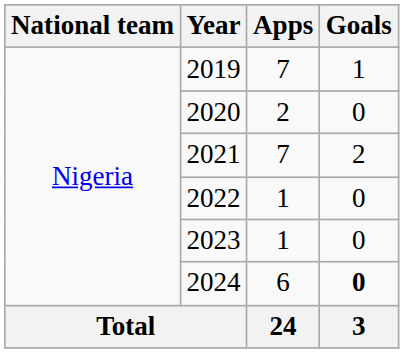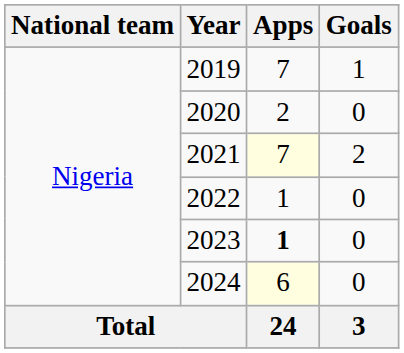(283, 154) no background -> (283, 154) lightyellow background
(283, 240) normal -> (283, 240) bold
(283, 283) no background -> (283, 283) lightyellow background
(359, 283) bold -> (359, 283) normal
